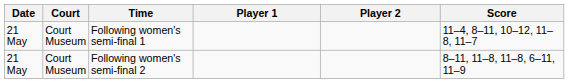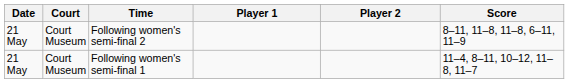rows swapped: (136, 36) <-> (136, 65)
